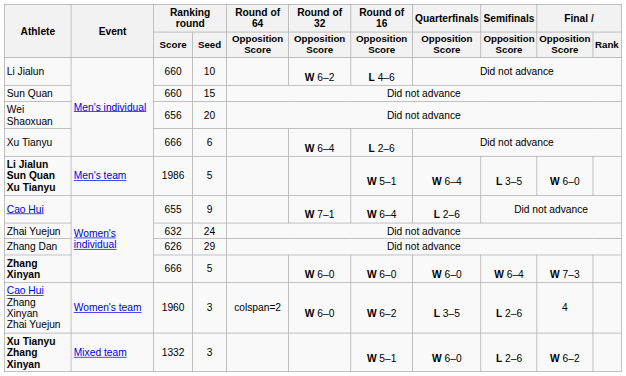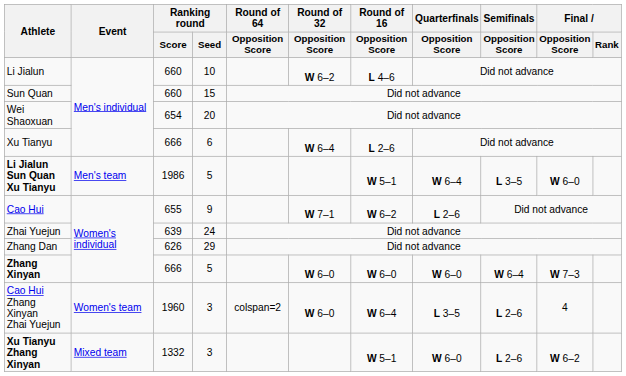(173, 116) 656 -> (173, 116) 654
(382, 215) W 6–4 -> (382, 215) W 6–2
(173, 231) 632 -> (173, 231) 639
(382, 314) W 6–2 -> (382, 314) W 6–4
